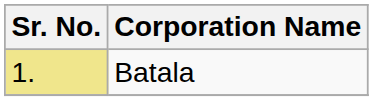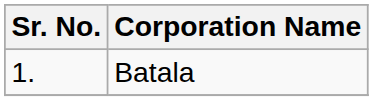(23, 71) khaki background -> (23, 71) no background
